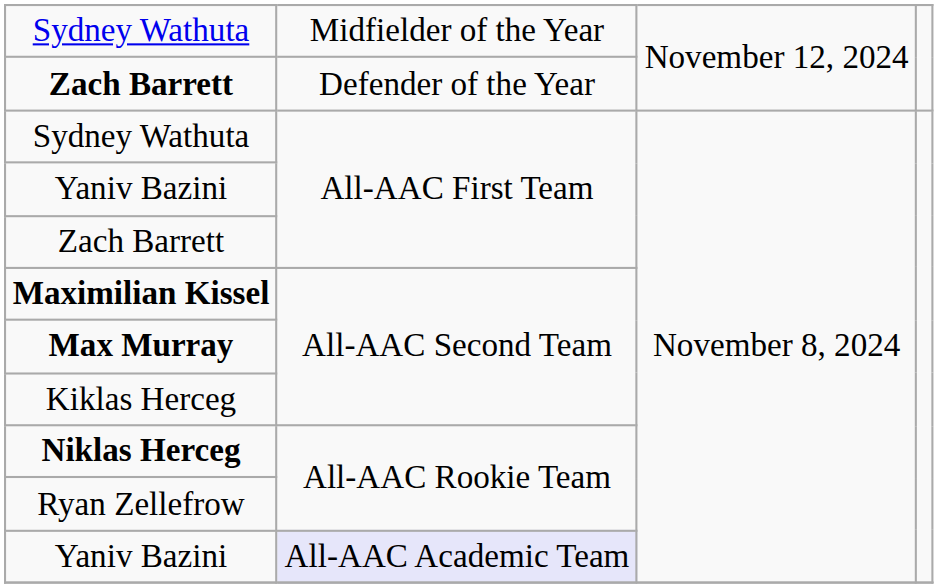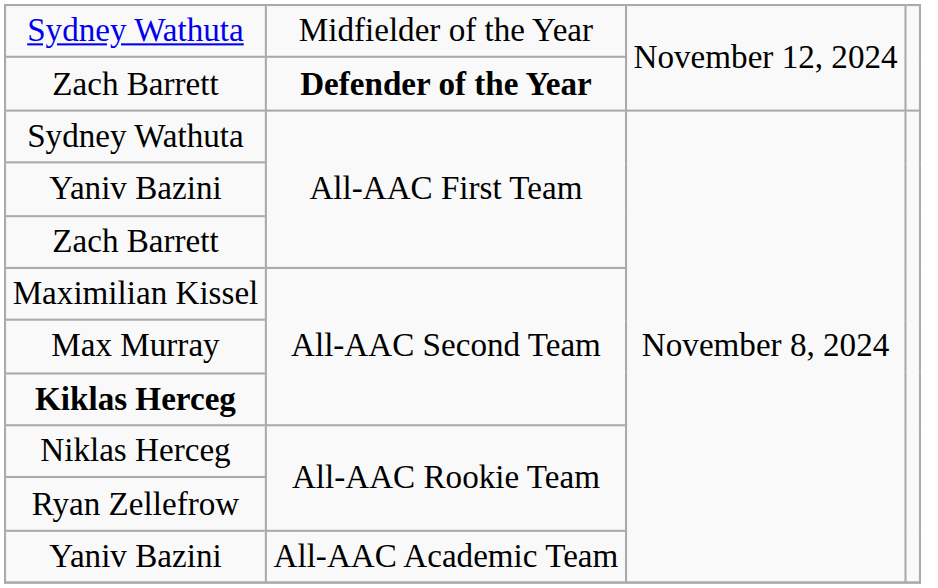(141, 83) bold -> (135, 83) normal
(457, 83) normal -> (446, 83) bold
(141, 293) bold -> (135, 293) normal
(141, 345) bold -> (135, 345) normal
(141, 398) normal -> (135, 398) bold
(141, 450) bold -> (135, 450) normal
(457, 556) lavender background -> (446, 556) no background
